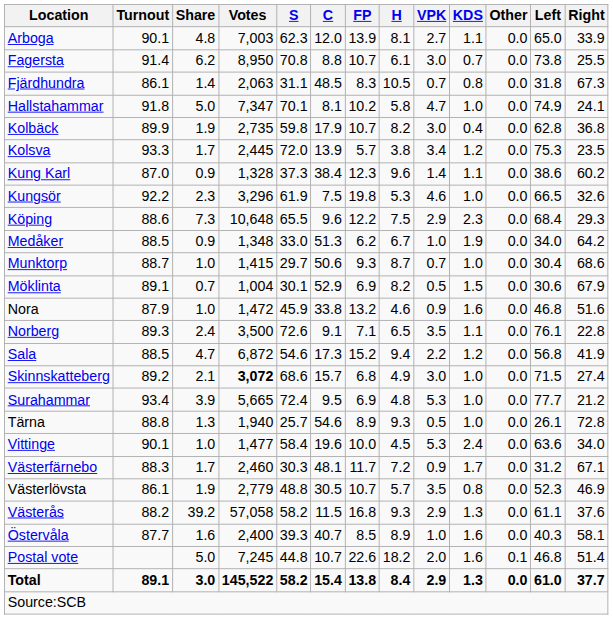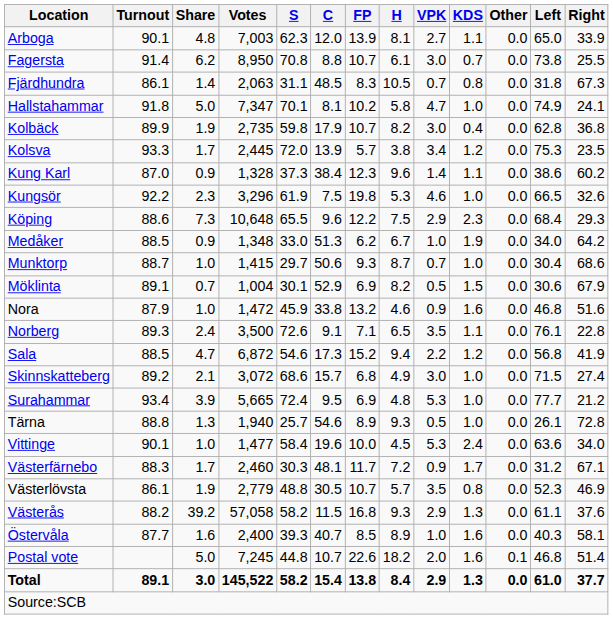(255, 377) bold -> (255, 377) normal
